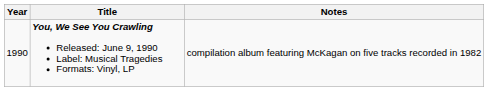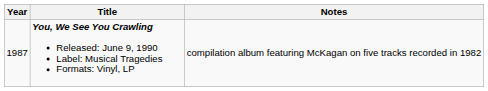(17, 53) 1990 -> (17, 53) 1987
